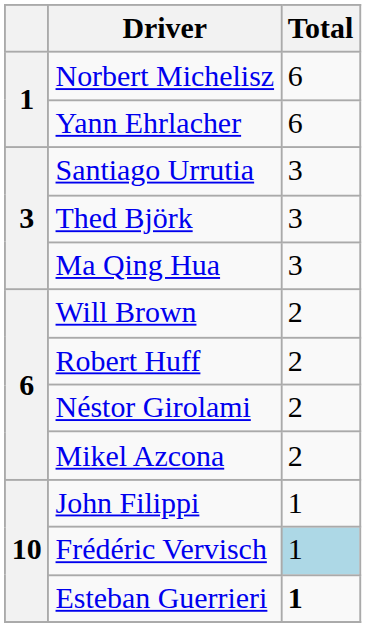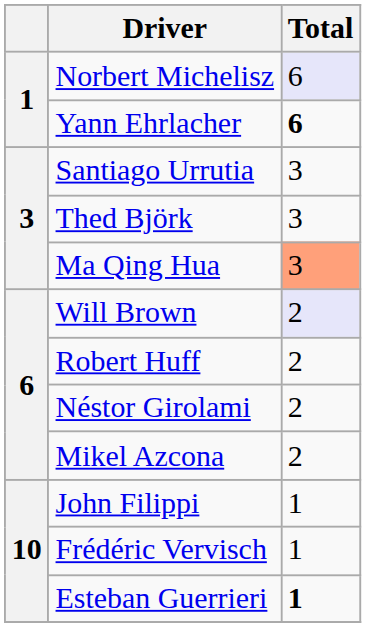(295, 75) no background -> (295, 75) lavender background
(295, 123) normal -> (295, 123) bold
(295, 265) no background -> (295, 265) lightsalmon background
(295, 312) no background -> (295, 312) lavender background
(295, 550) lightblue background -> (295, 550) no background
